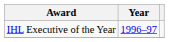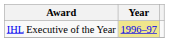(139, 29) no background -> (139, 29) khaki background
